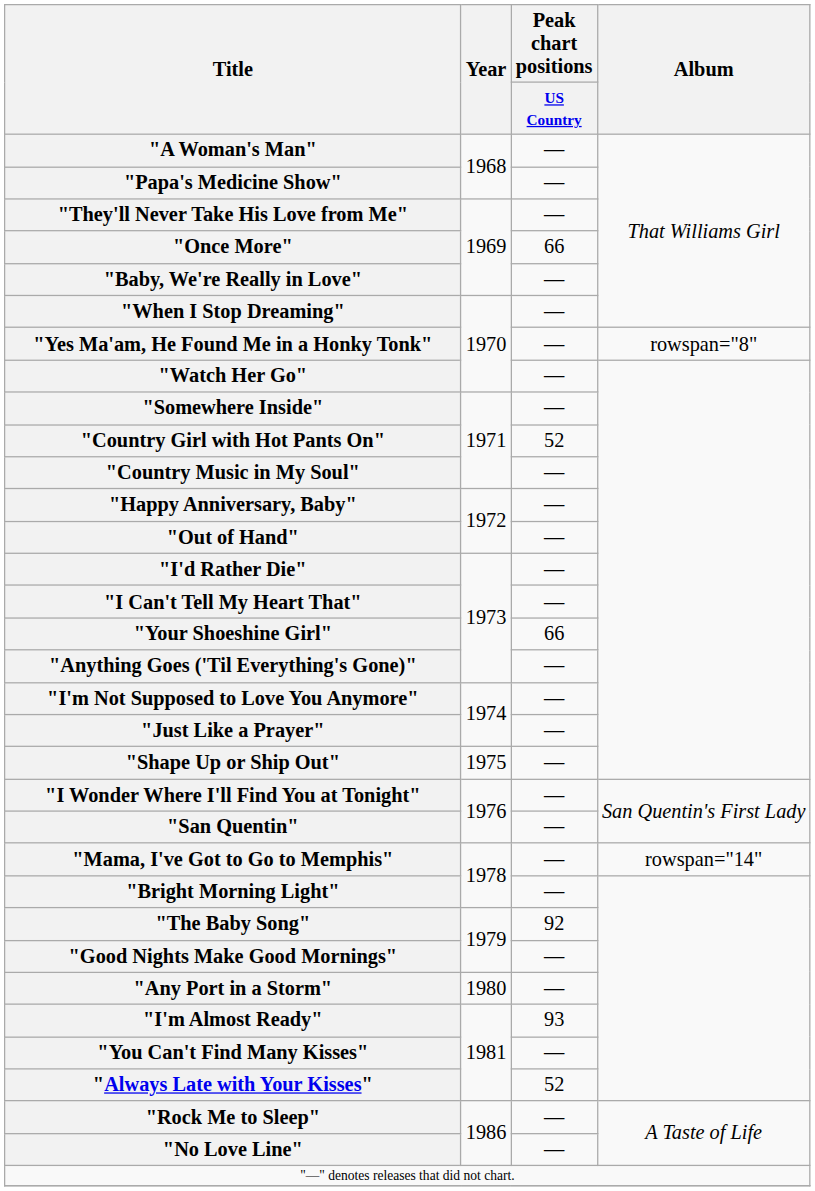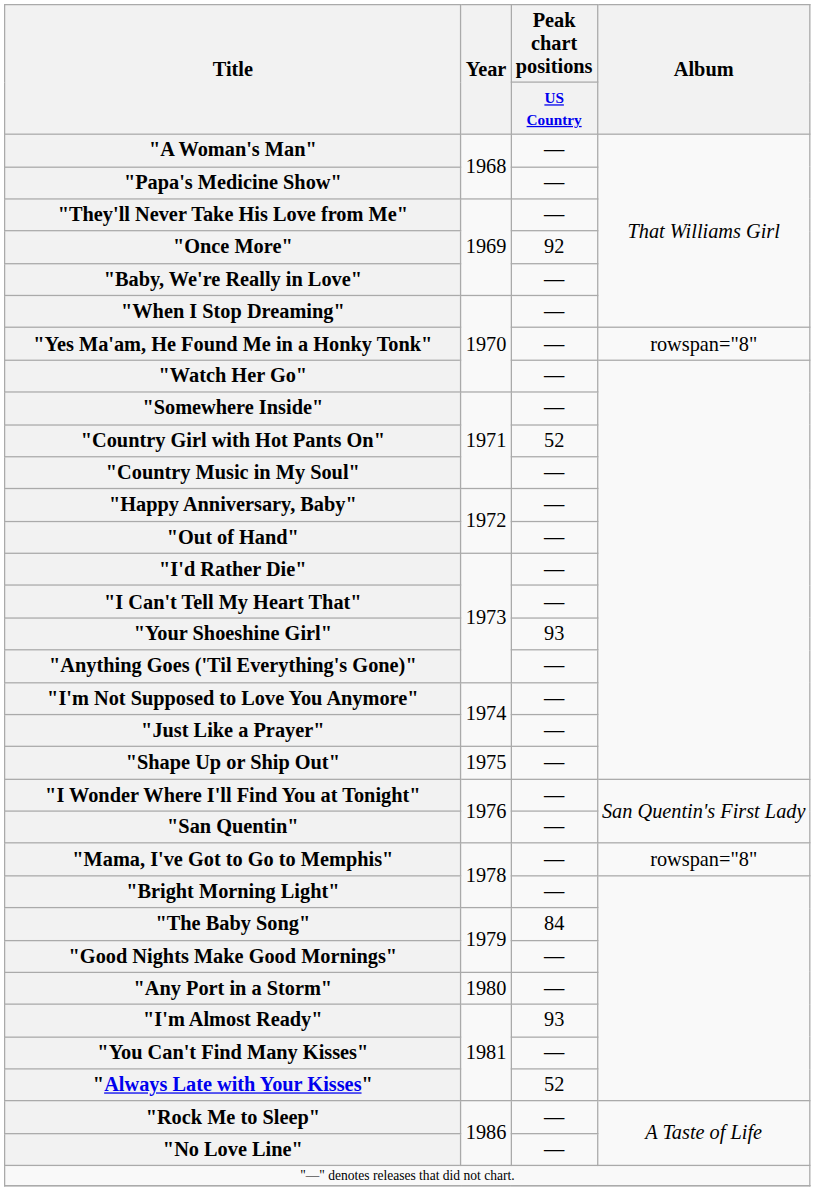(554, 246) 66 -> (554, 246) 92
(554, 633) 66 -> (554, 633) 93
(704, 859) rowspan="14" -> (704, 859) rowspan="8"
(554, 923) 92 -> (554, 923) 84
